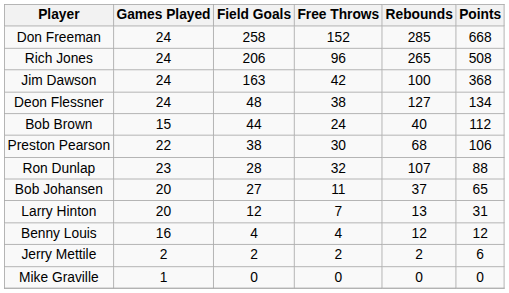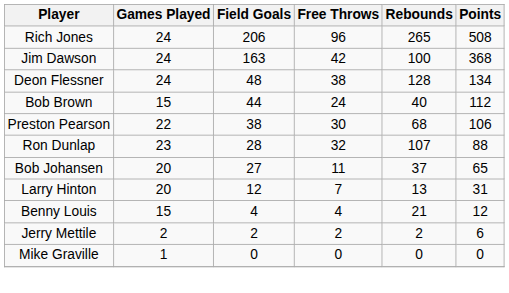- row: (59, 37)
(419, 102) 127 -> (419, 80) 128
(163, 233) 16 -> (163, 211) 15
(419, 233) 12 -> (419, 211) 21
